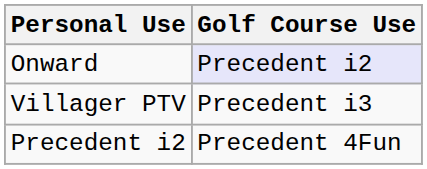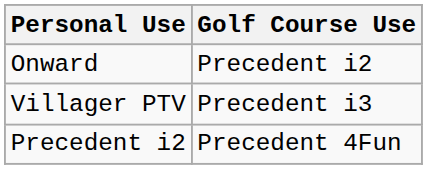(285, 64) lavender background -> (285, 64) no background
